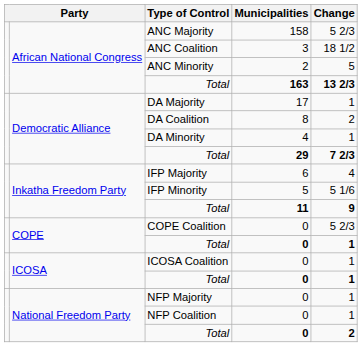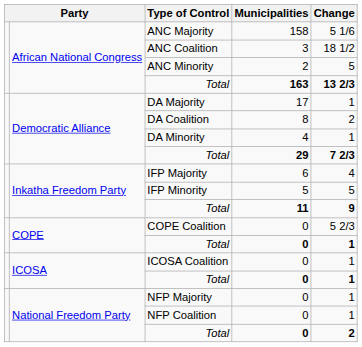(342, 31) 5 2/3 -> (342, 31) 5 1/6
(342, 191) 5 1/6 -> (352, 191) 5
